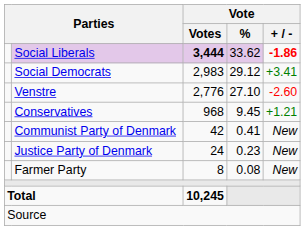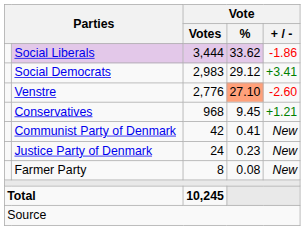(208, 53) bold -> (208, 53) normal
(283, 53) bold -> (283, 53) normal
(245, 92) no background -> (245, 92) lightsalmon background
